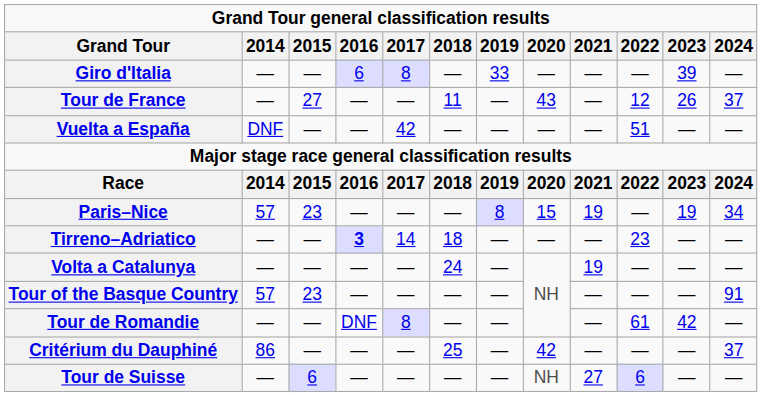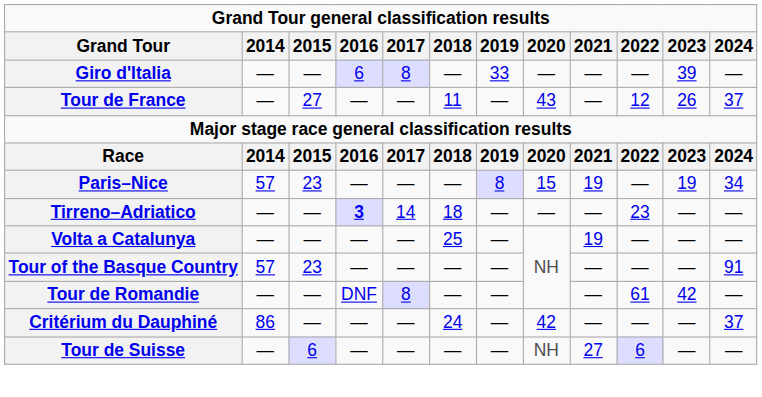- row: (123, 128)
(453, 267) 24 -> (453, 239) 25
(453, 350) 25 -> (453, 322) 24
